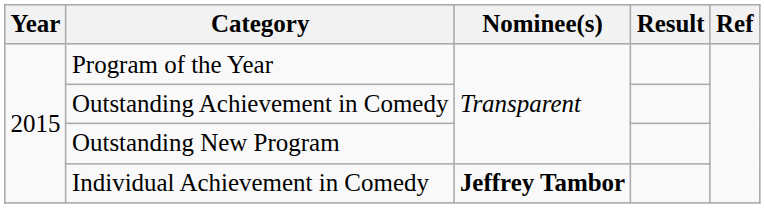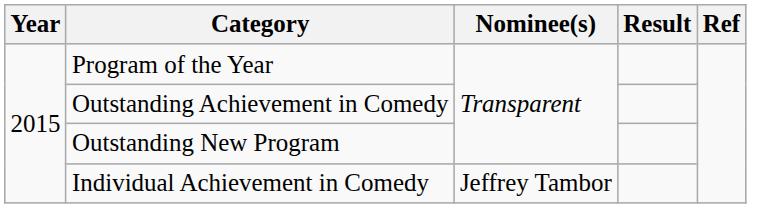(543, 182) bold -> (536, 182) normal
